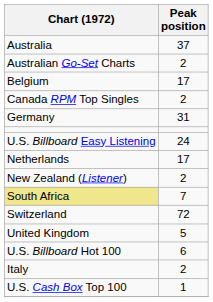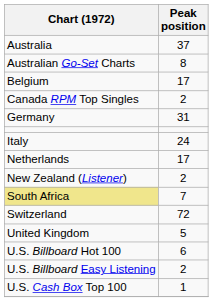(183, 63) 2 -> (183, 63) 8
(81, 141) U.S. Billboard Easy Listening -> (18, 141) Italy
(18, 269) Italy -> (81, 269) U.S. Billboard Easy Listening
